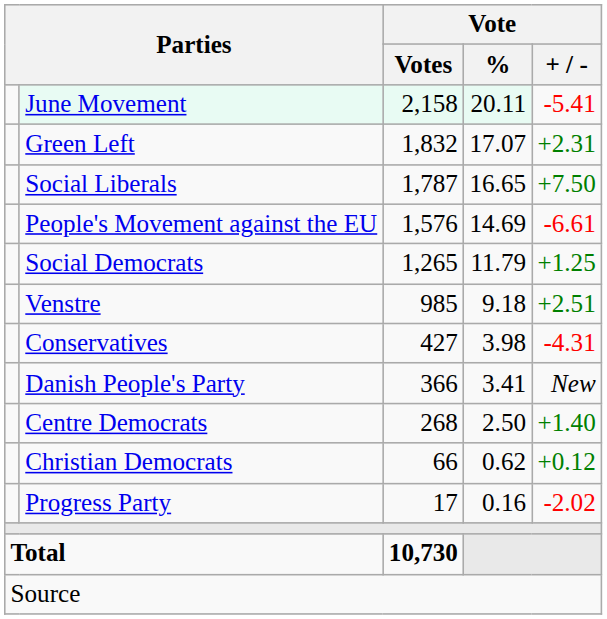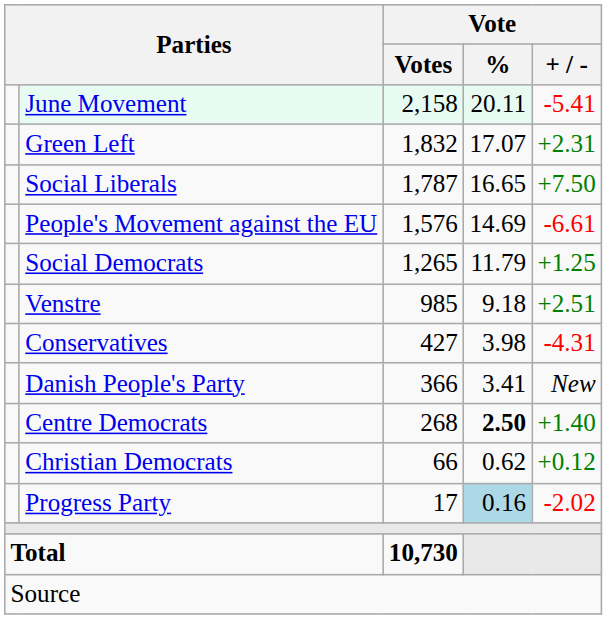(504, 422) normal -> (504, 422) bold
(504, 502) no background -> (504, 502) lightblue background
